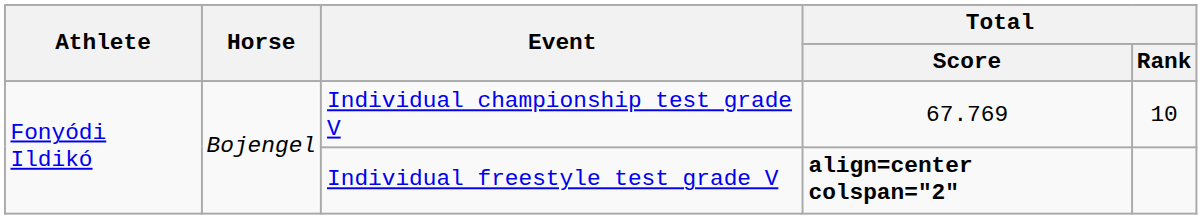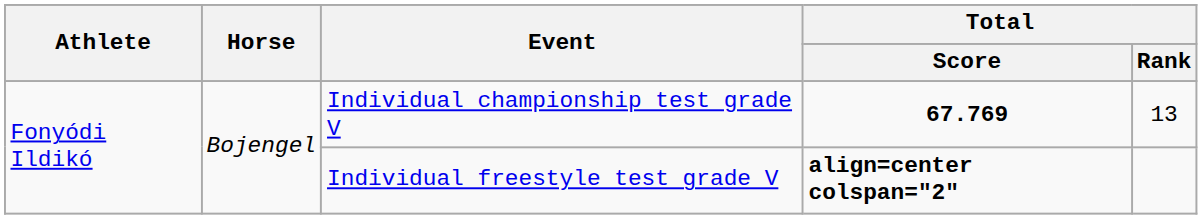(967, 114) normal -> (967, 114) bold
(1164, 114) 10 -> (1164, 114) 13
